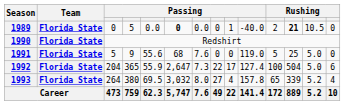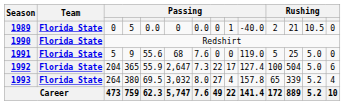(178, 28) bold -> (178, 28) normal
(294, 28) bold -> (294, 28) normal
